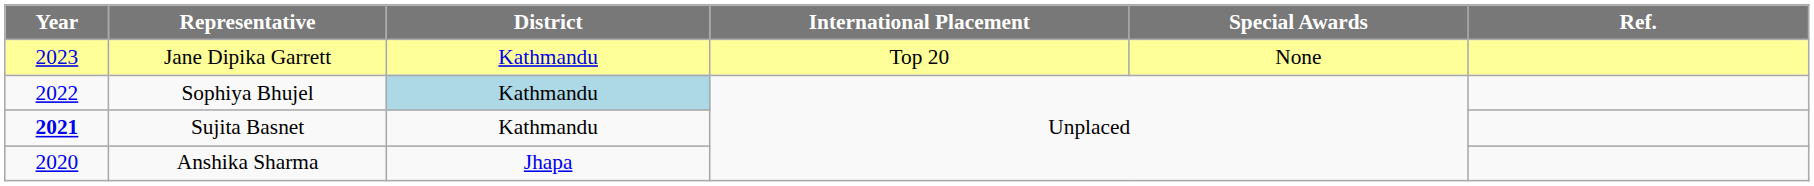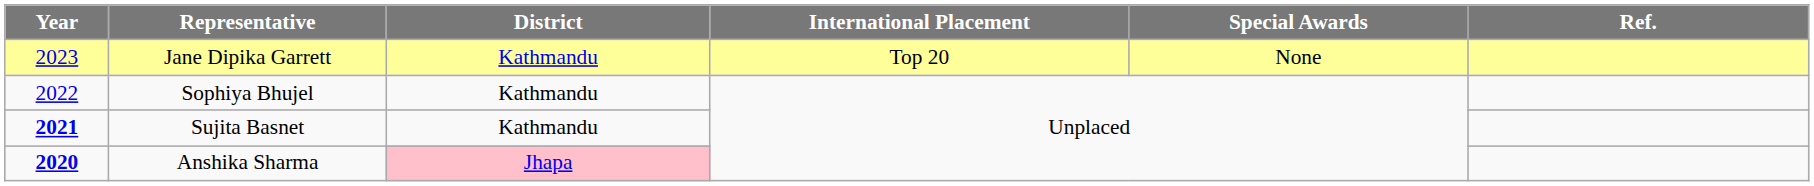(548, 92) lightblue background -> (548, 92) no background
(57, 162) normal -> (57, 162) bold
(548, 162) no background -> (548, 162) pink background
